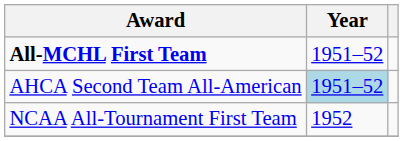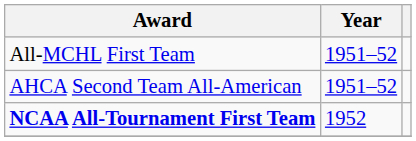(108, 53) bold -> (102, 53) normal
(347, 86) lightblue background -> (361, 86) no background
(153, 119) normal -> (162, 119) bold
